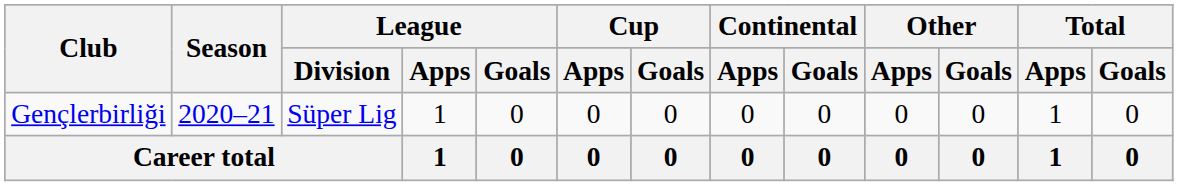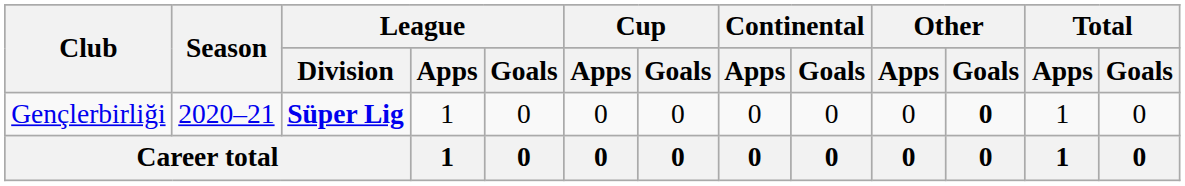(342, 113) normal -> (346, 113) bold
(978, 113) normal -> (986, 113) bold
